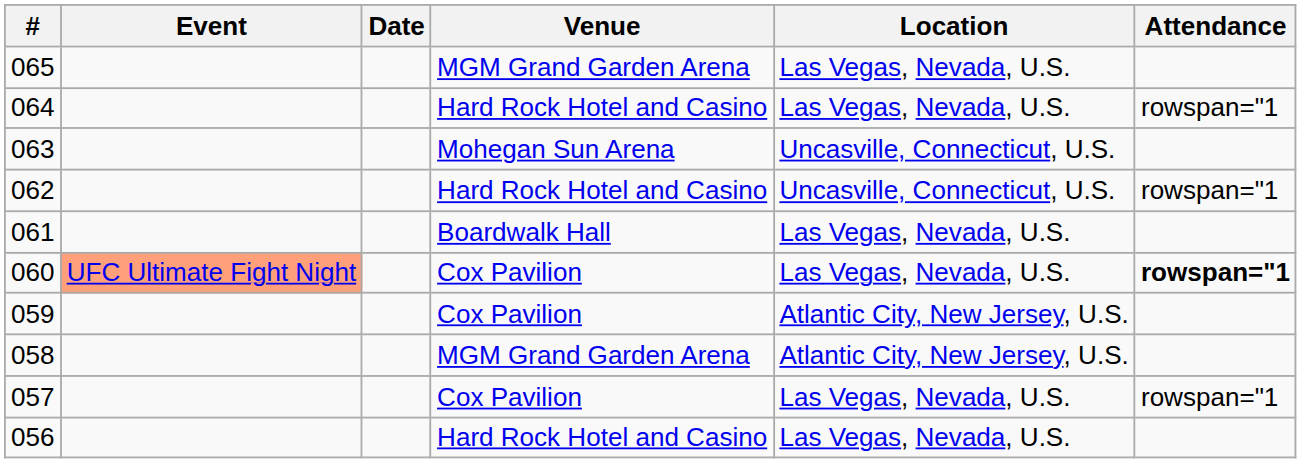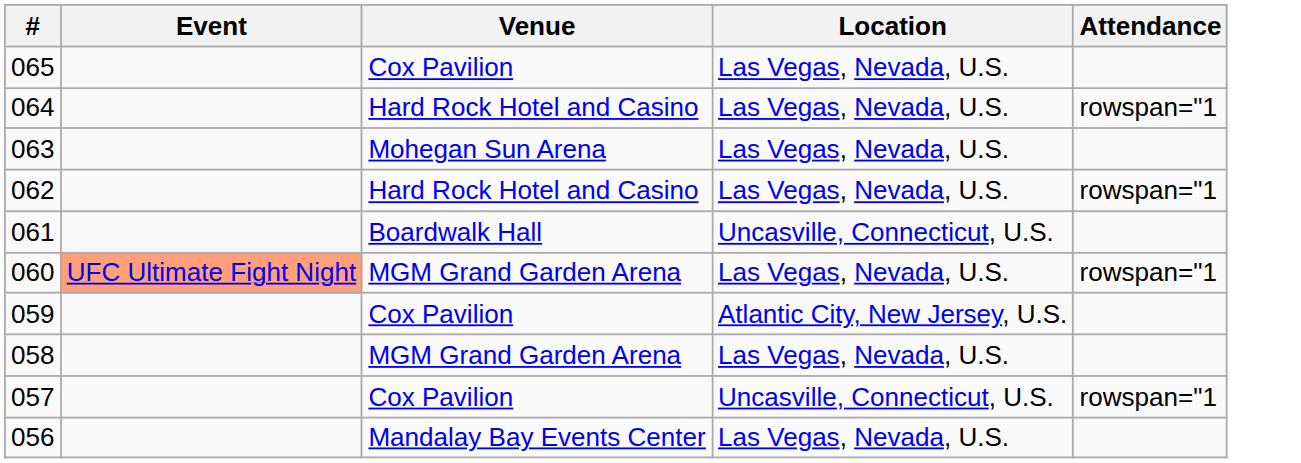- column: (397, 26)
(593, 67) MGM Grand Garden Arena -> (441, 67) Cox Pavilion
(947, 149) Uncasville, Connecticut, U.S. -> (864, 149) Las Vegas, Nevada, U.S.
(947, 191) Uncasville, Connecticut, U.S. -> (864, 191) Las Vegas, Nevada, U.S.
(925, 232) Las Vegas, Nevada, U.S. -> (886, 232) Uncasville, Connecticut, U.S.
(509, 273) Cox Pavilion -> (525, 273) MGM Grand Garden Arena
(1216, 273) bold -> (1148, 273) normal
(954, 355) Atlantic City, New Jersey, U.S. -> (864, 355) Las Vegas, Nevada, U.S.
(925, 396) Las Vegas, Nevada, U.S. -> (886, 396) Uncasville, Connecticut, U.S.
(602, 438) Hard Rock Hotel and Casino -> (537, 438) Mandalay Bay Events Center
